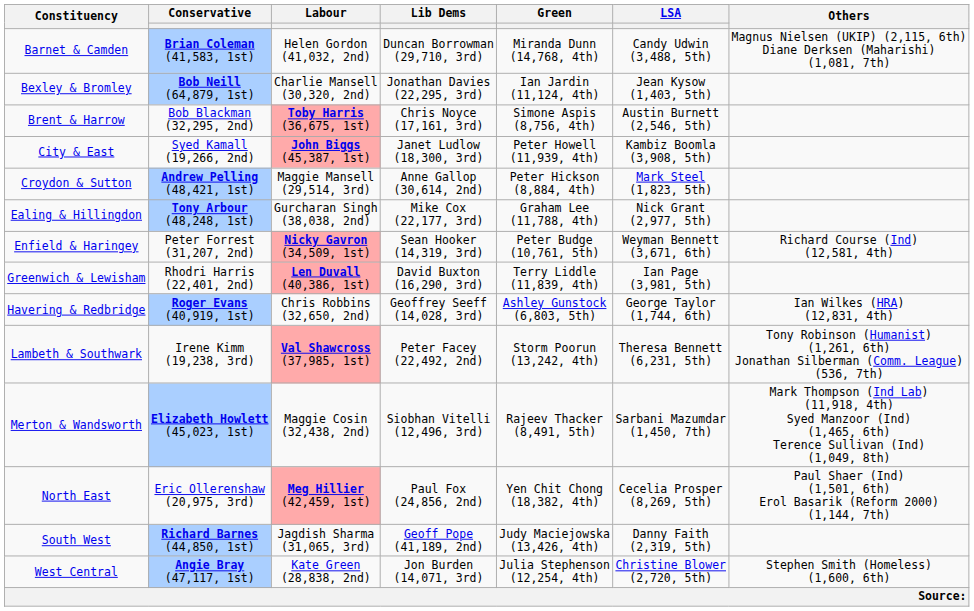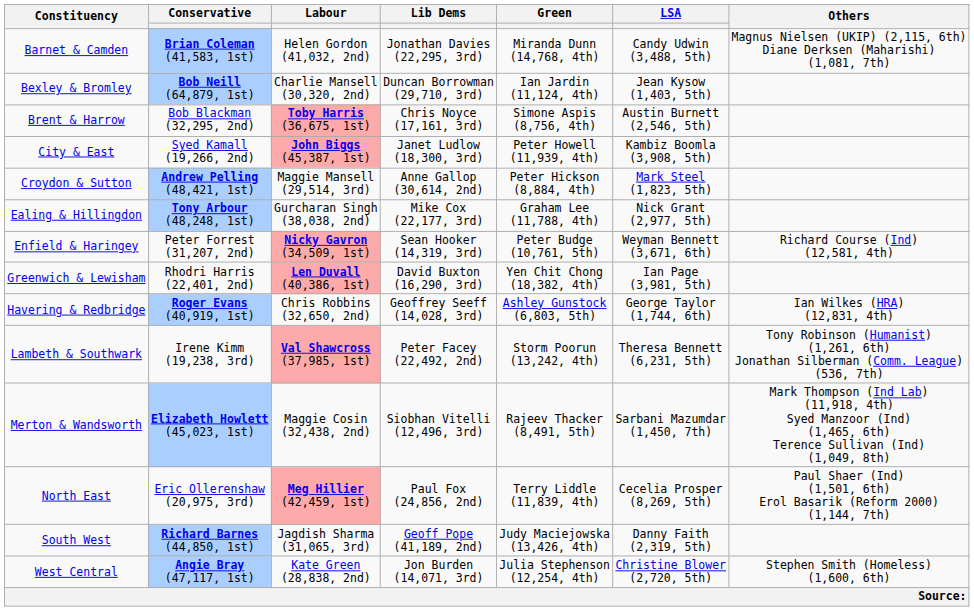(438, 51) Duncan Borrowman (29,710, 3rd) -> (438, 51) Jonathan Davies (22,295, 3rd)
(438, 89) Jonathan Davies (22,295, 3rd) -> (438, 89) Duncan Borrowman (29,710, 3rd)
(555, 279) Terry Liddle (11,839, 4th) -> (555, 279) Yen Chit Chong (18,382, 4th)
(555, 496) Yen Chit Chong (18,382, 4th) -> (555, 496) Terry Liddle (11,839, 4th)
